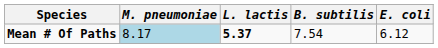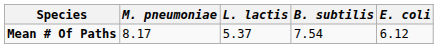(137, 34) lightblue background -> (137, 34) no background
(237, 34) bold -> (237, 34) normal
